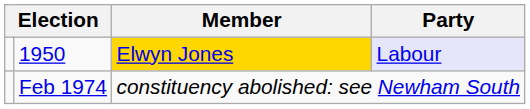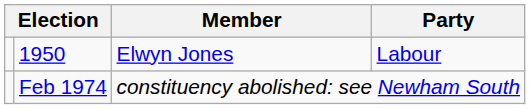(175, 53) gold background -> (175, 53) no background
(409, 53) lavender background -> (409, 53) no background
